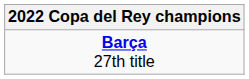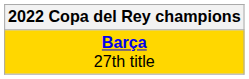(124, 52) no background -> (124, 52) gold background
